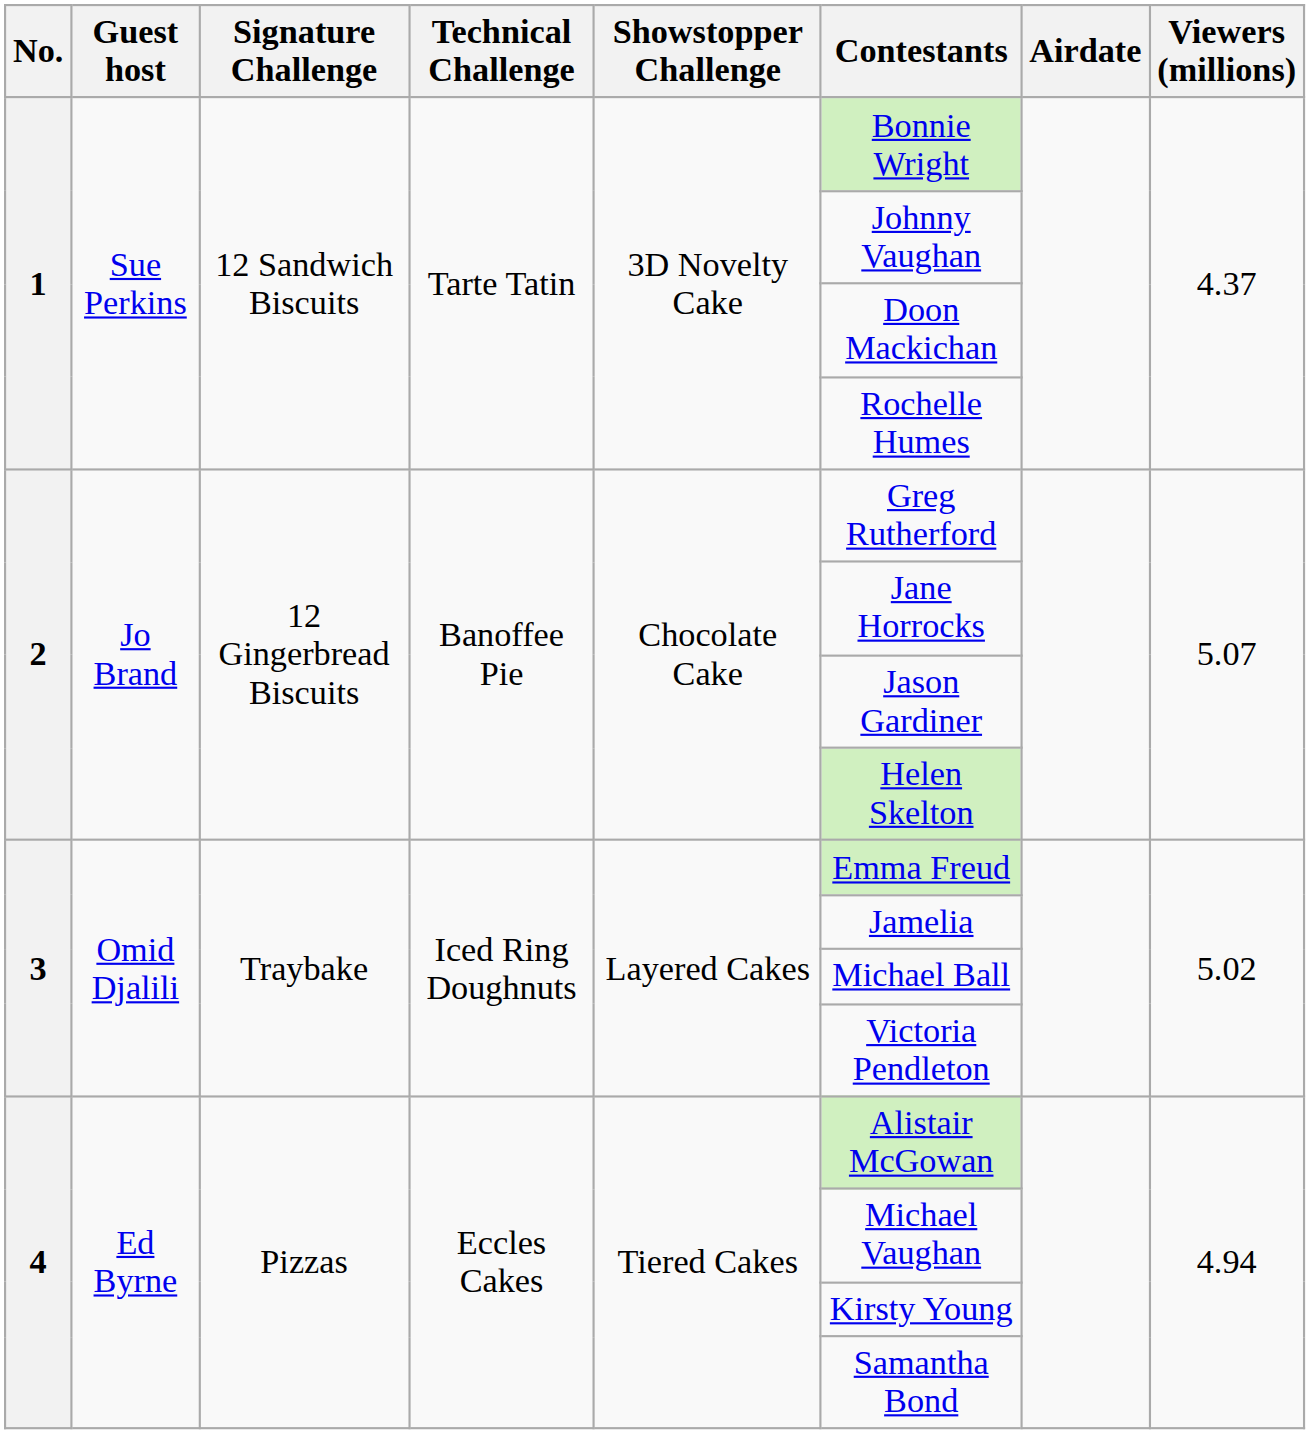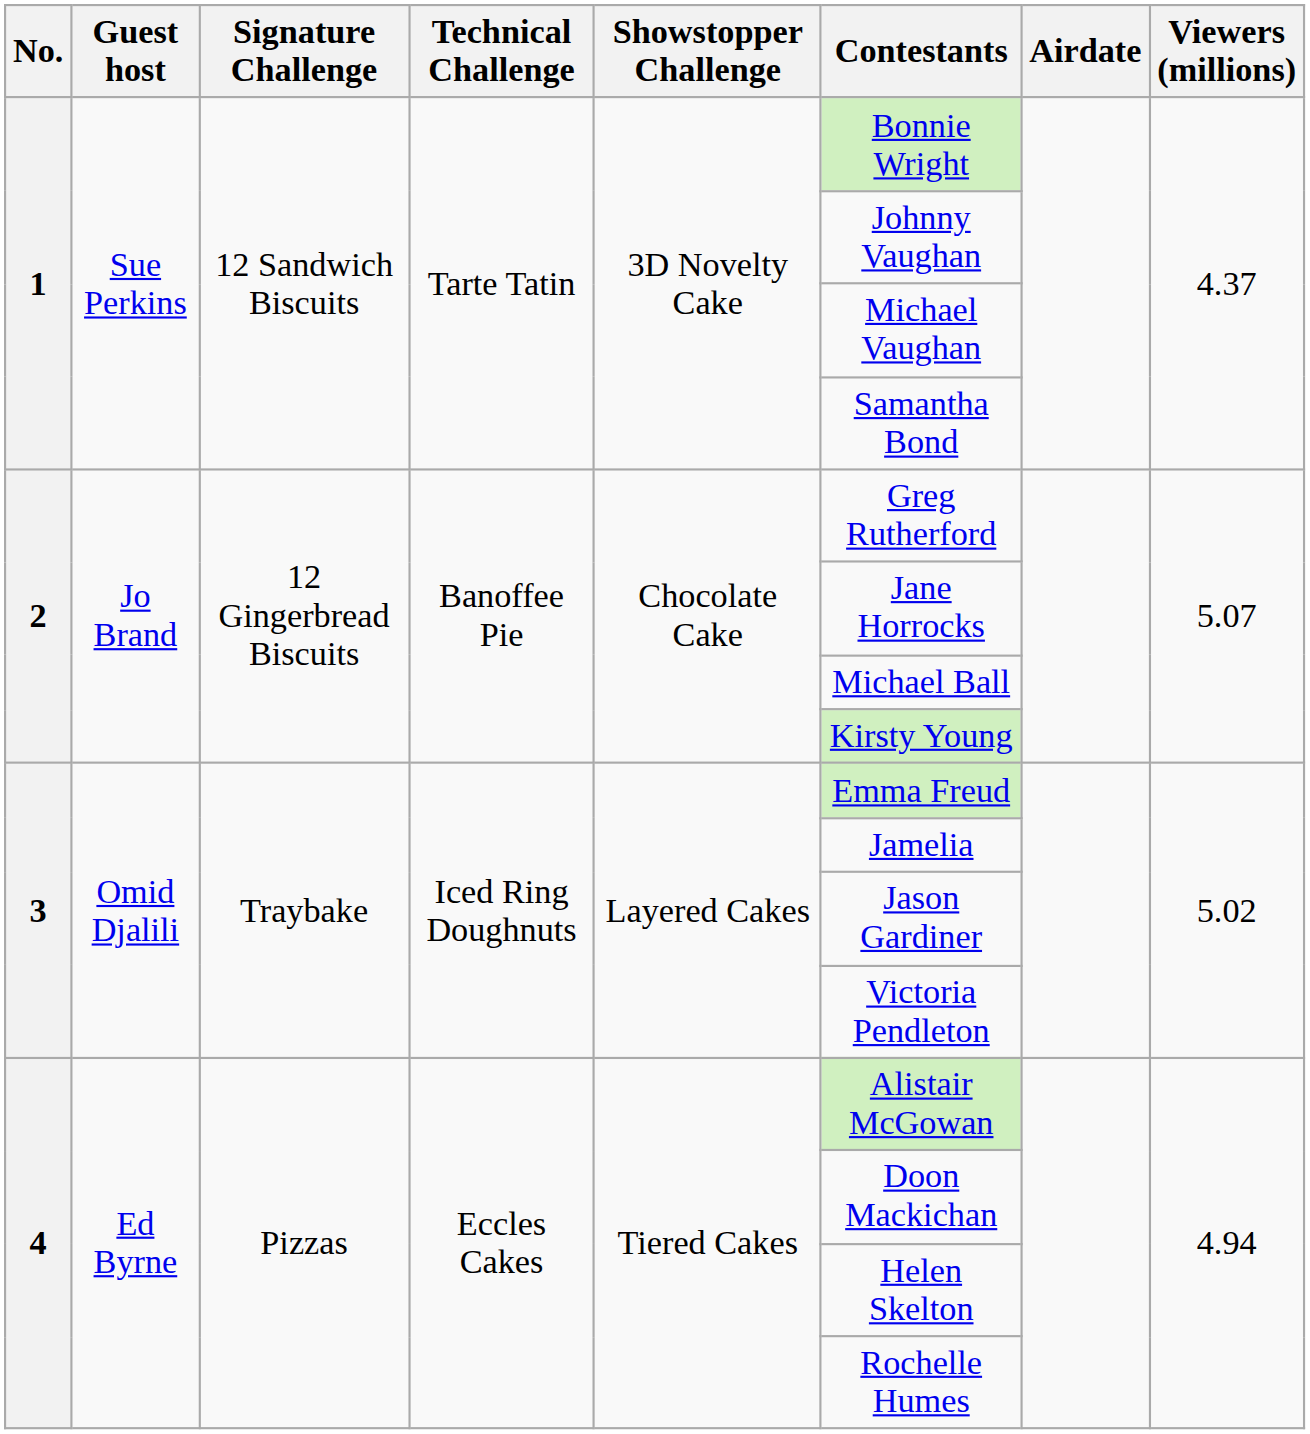(921, 329) Doon Mackichan -> (921, 329) Michael Vaughan
(921, 422) Rochelle Humes -> (921, 422) Samantha Bond
(921, 700) Jason Gardiner -> (921, 681) Michael Ball
(921, 793) Helen Skelton -> (921, 735) Kirsty Young
(921, 975) Michael Ball -> (921, 917) Jason Gardiner
(921, 1234) Michael Vaughan -> (921, 1196) Doon Mackichan
(921, 1308) Kirsty Young -> (921, 1289) Helen Skelton
(921, 1381) Samantha Bond -> (921, 1381) Rochelle Humes
